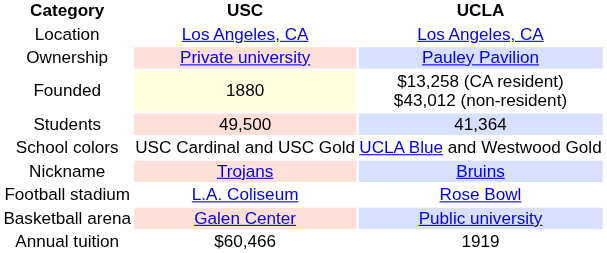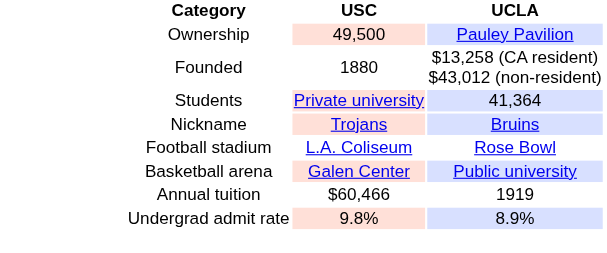- row: (67, 34)
(245, 57) Private university -> (359, 34) 49,500
(245, 91) lightyellow background -> (359, 67) no background
(245, 124) 49,500 -> (359, 100) Private university
- row: (67, 147)
+ row: (209, 218)
